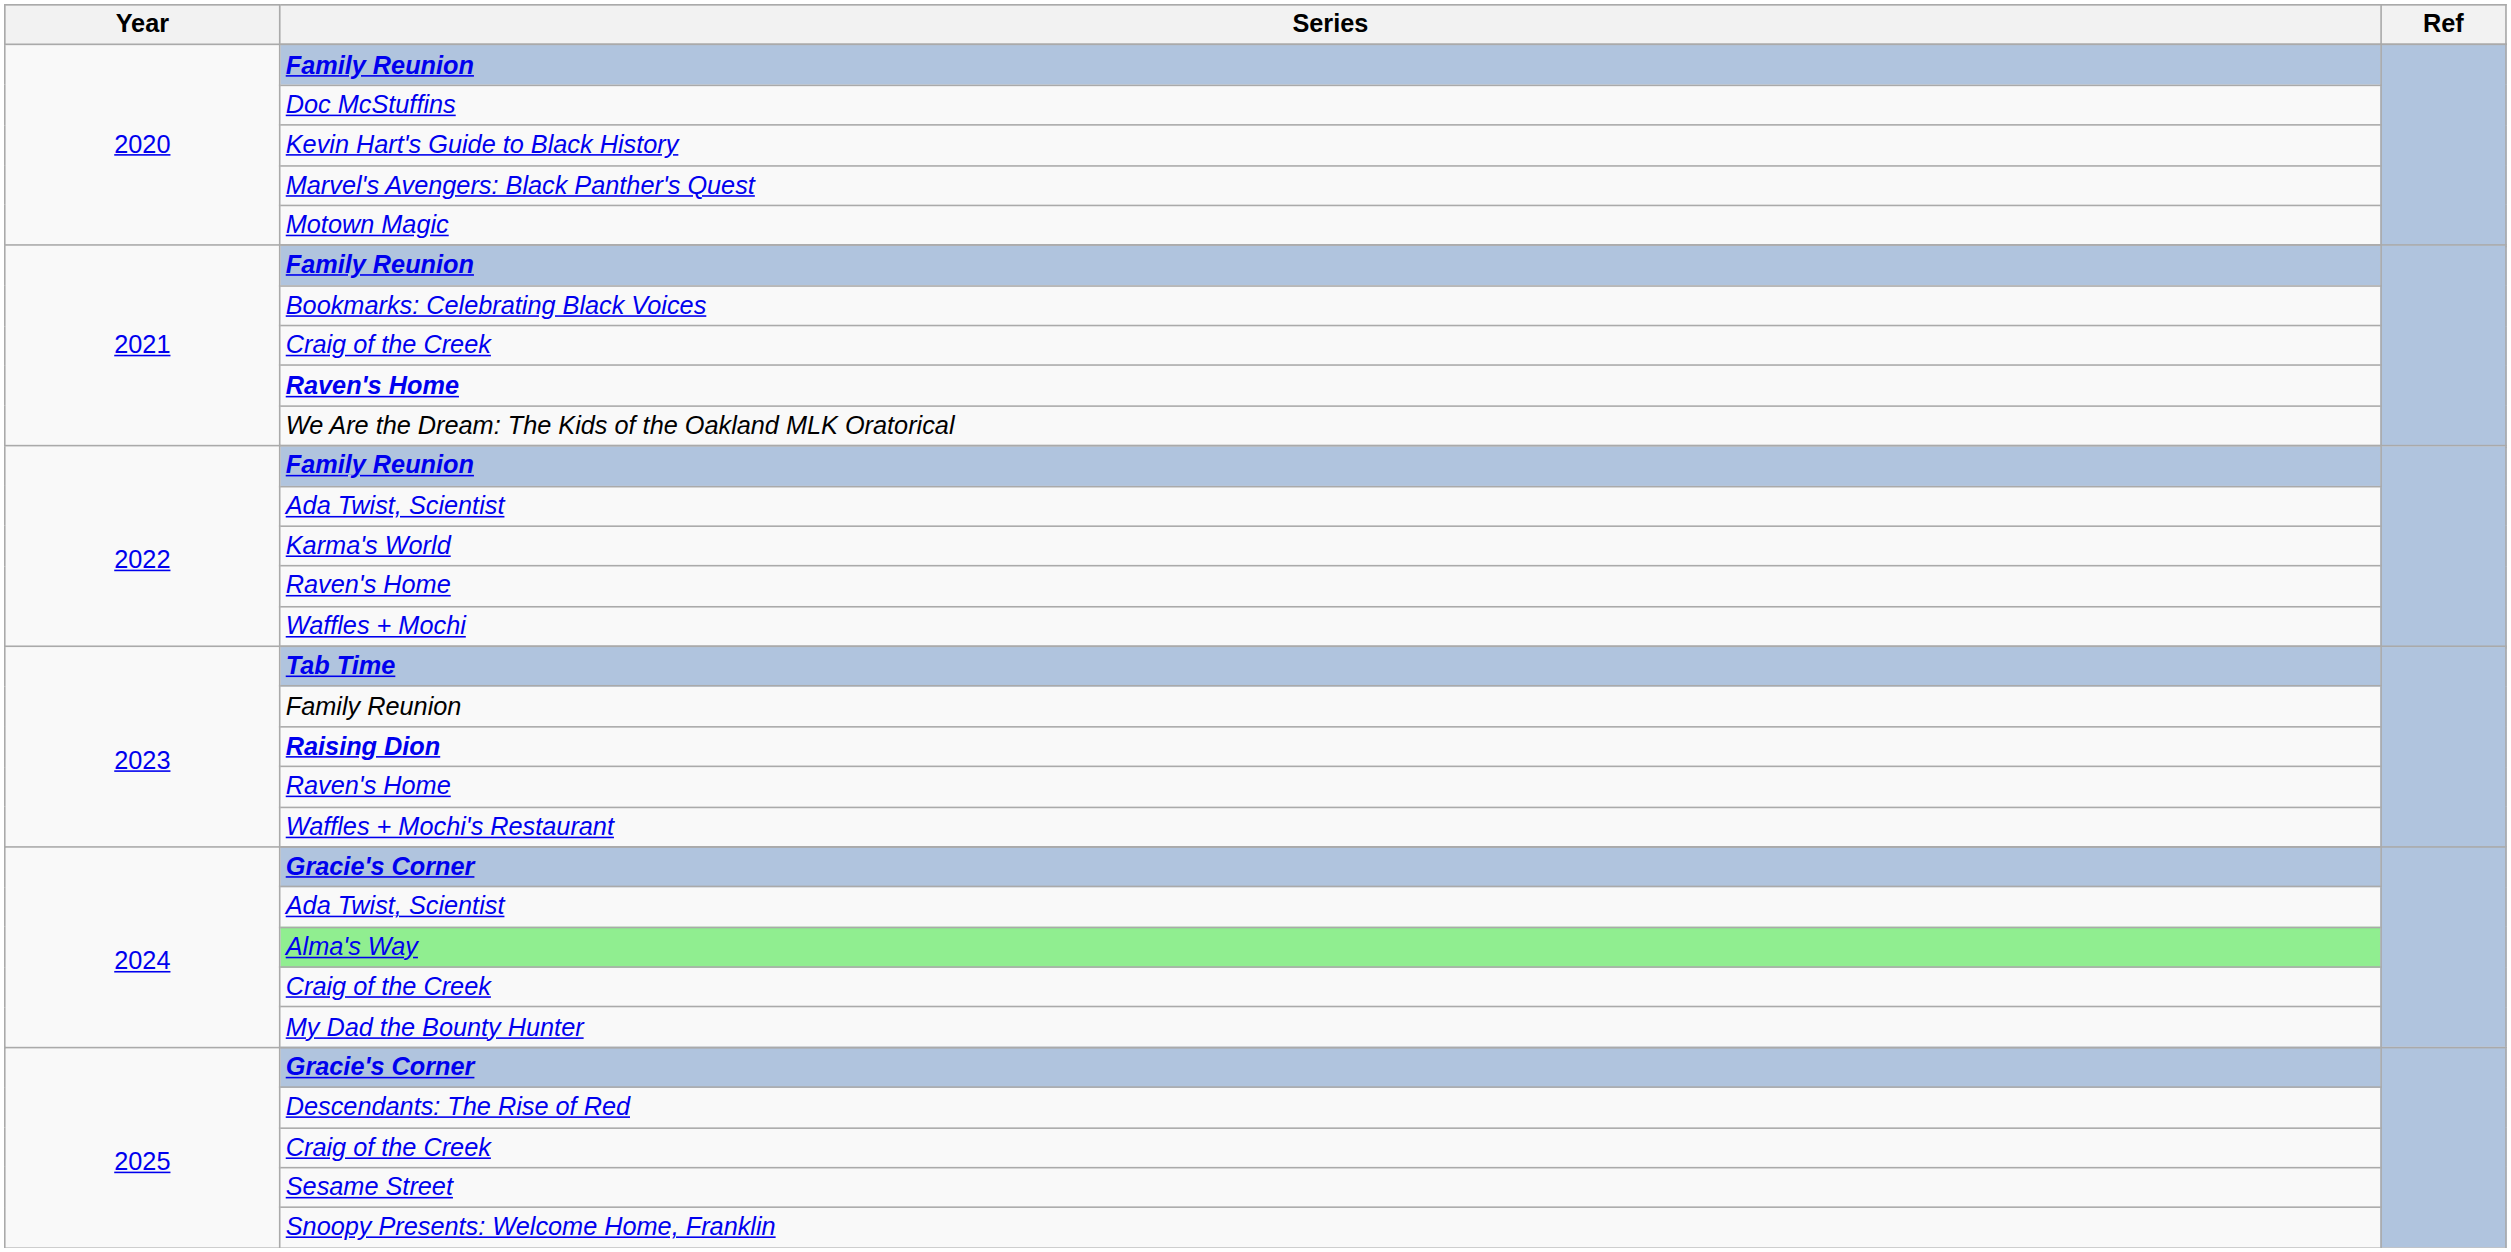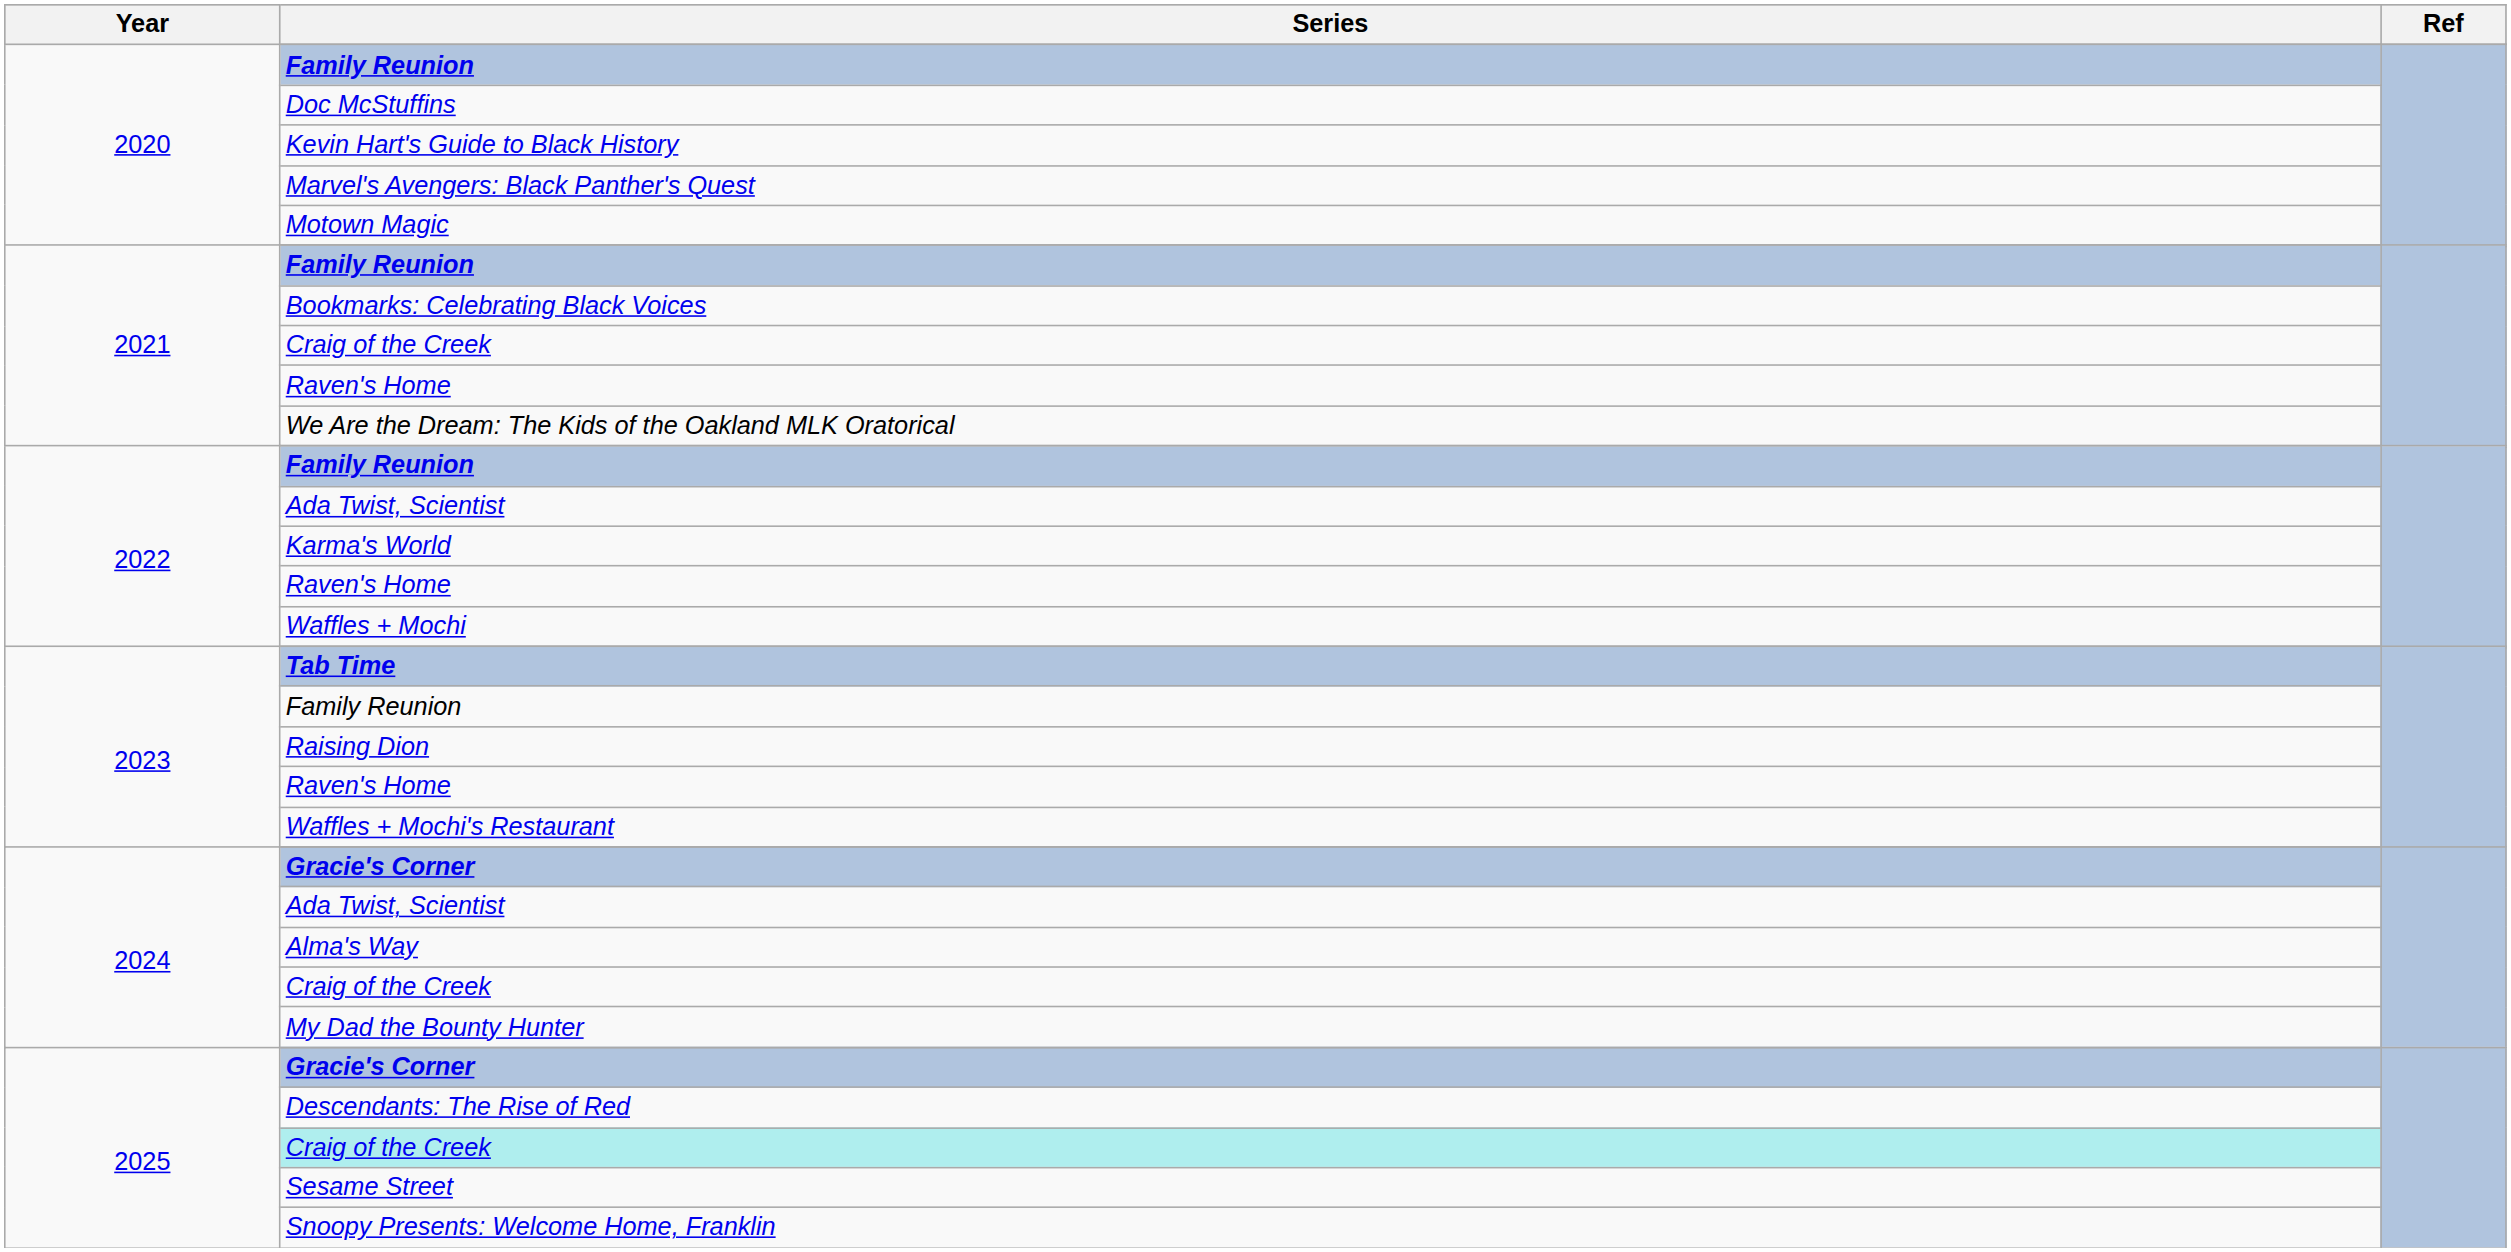(372, 385) bold -> (368, 385) normal
(363, 746) bold -> (357, 746) normal
(352, 946) lightgreen background -> (352, 946) no background
(388, 1147) no background -> (388, 1147) paleturquoise background
